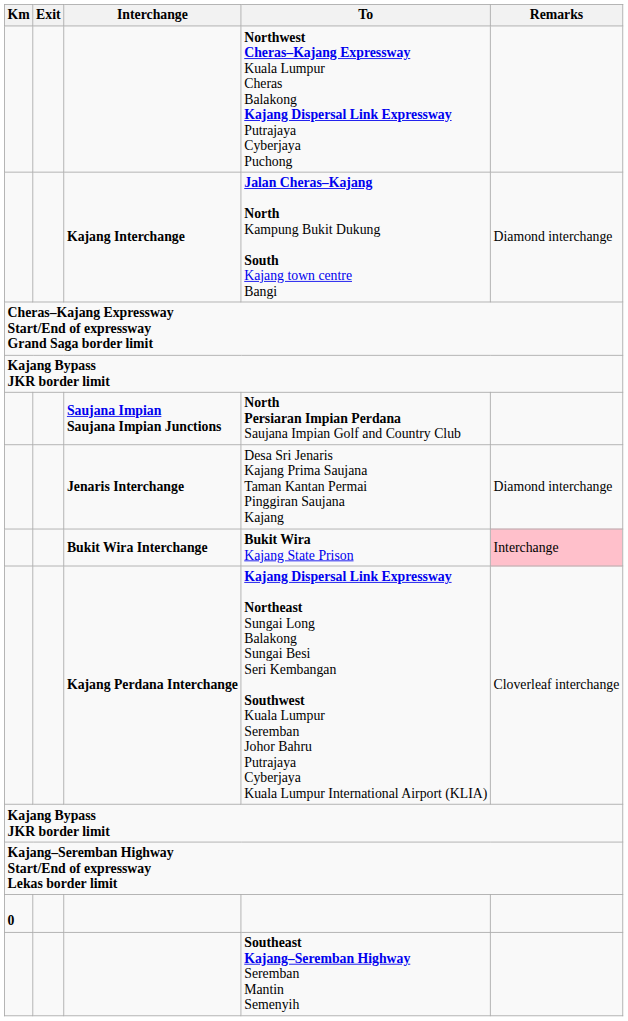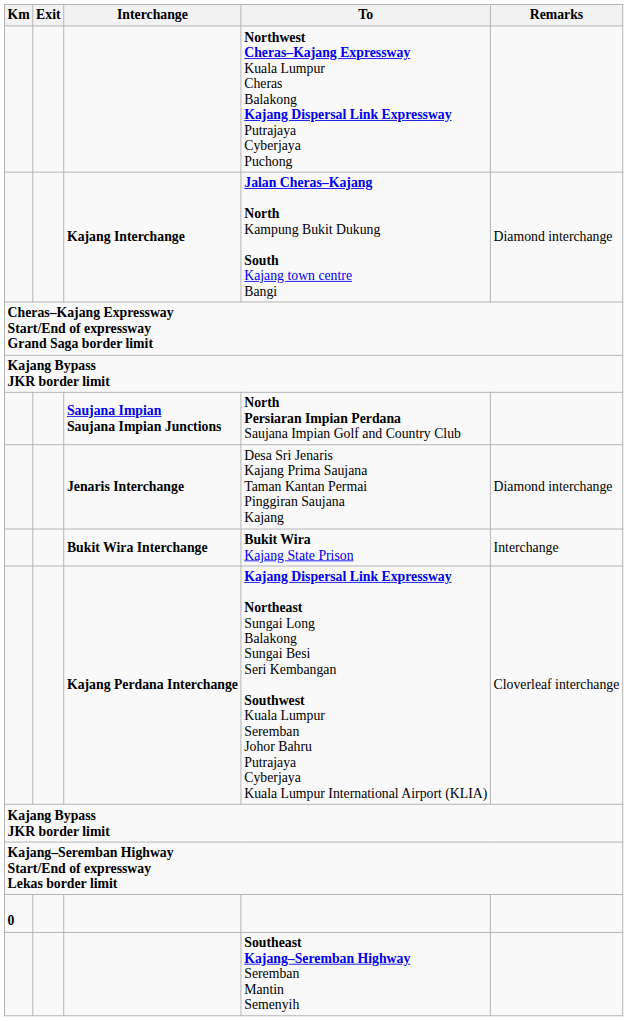(526, 547) pink background -> (526, 547) no background
